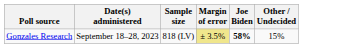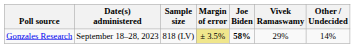+ column: (281, 17)
(276, 36) 15% -> (328, 36) 14%
